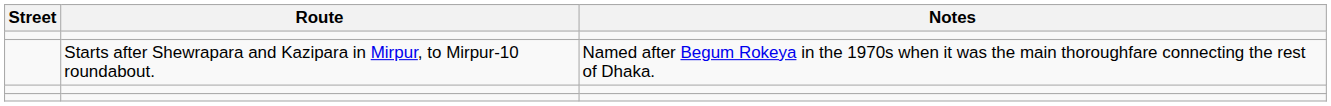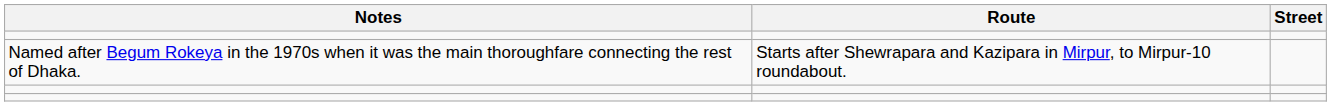columns swapped: (32, 17) <-> (952, 17)
